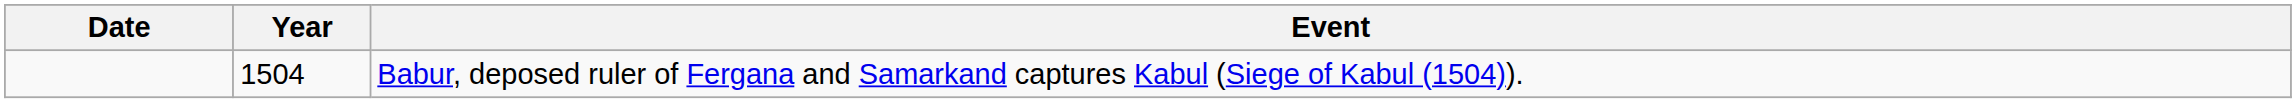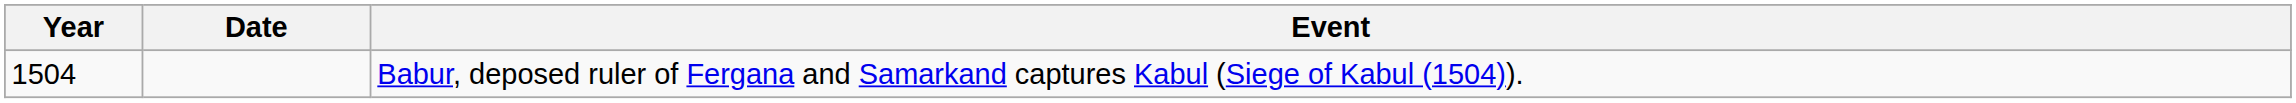columns swapped: (302, 27) <-> (119, 27)
